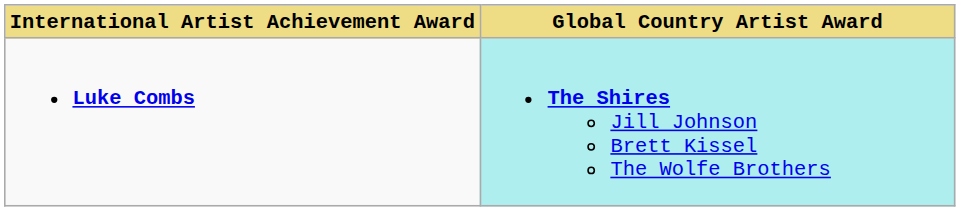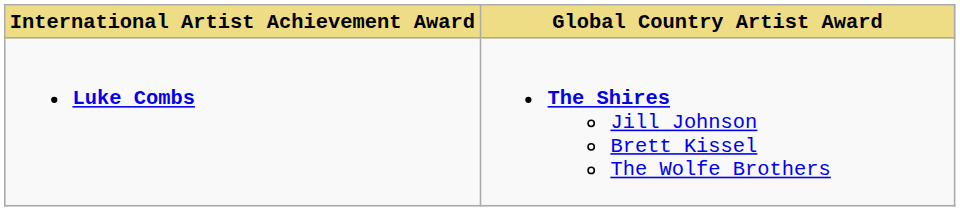(718, 134) paleturquoise background -> (718, 134) no background
